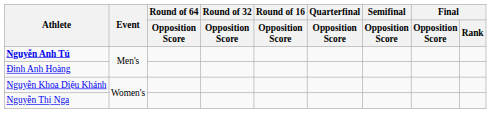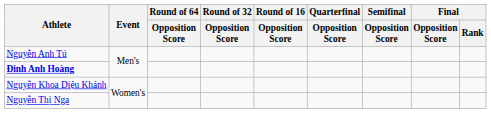(38, 54) bold -> (37, 54) normal
(38, 69) normal -> (40, 69) bold
